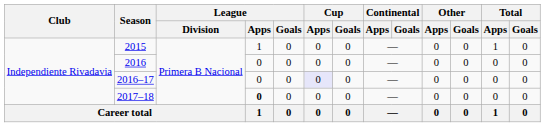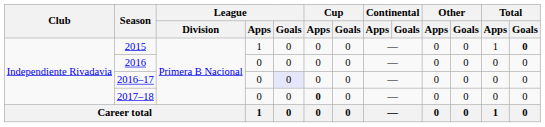(525, 46) normal -> (525, 46) bold
(289, 79) no background -> (289, 79) lavender background
(318, 79) lavender background -> (318, 79) no background
(259, 96) bold -> (259, 96) normal
(318, 96) normal -> (318, 96) bold
